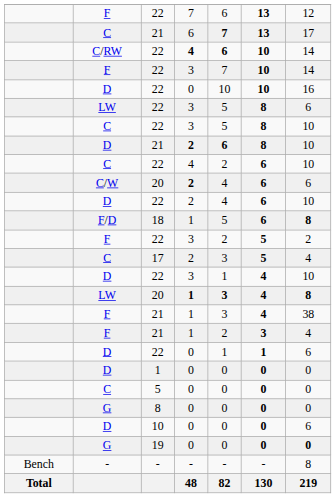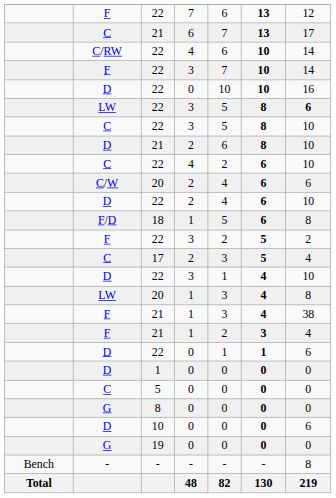(224, 32) bold -> (224, 32) normal
(191, 51) bold -> (191, 51) normal
(224, 51) bold -> (224, 51) normal
(308, 107) normal -> (308, 107) bold
(191, 145) bold -> (191, 145) normal
(224, 145) bold -> (224, 145) normal
(191, 182) bold -> (191, 182) normal
(308, 220) bold -> (308, 220) normal
(191, 295) bold -> (191, 295) normal
(224, 295) bold -> (224, 295) normal
(308, 295) bold -> (308, 295) normal
(308, 445) bold -> (308, 445) normal
